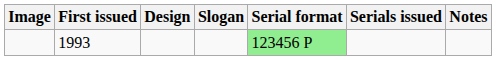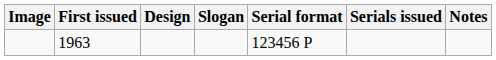(74, 42) 1993 -> (74, 42) 1963
(282, 42) lightgreen background -> (282, 42) no background
